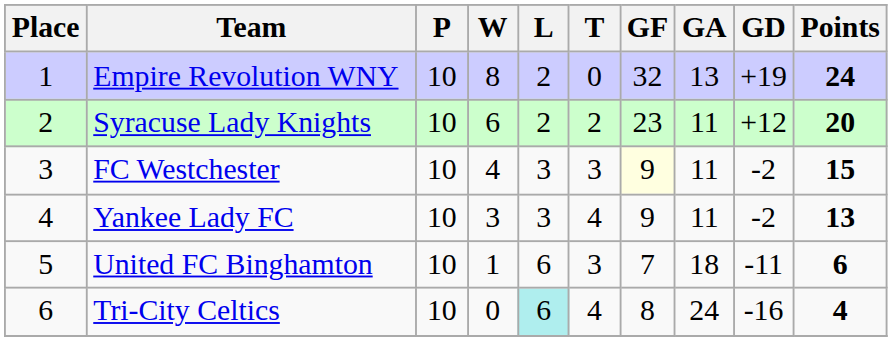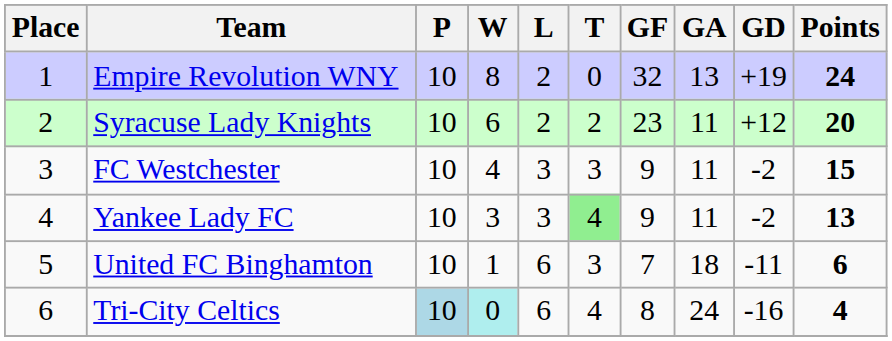(648, 169) lightyellow background -> (648, 169) no background
(595, 216) no background -> (595, 216) lightgreen background
(442, 311) no background -> (442, 311) lightblue background
(493, 311) no background -> (493, 311) paleturquoise background
(544, 311) paleturquoise background -> (544, 311) no background
